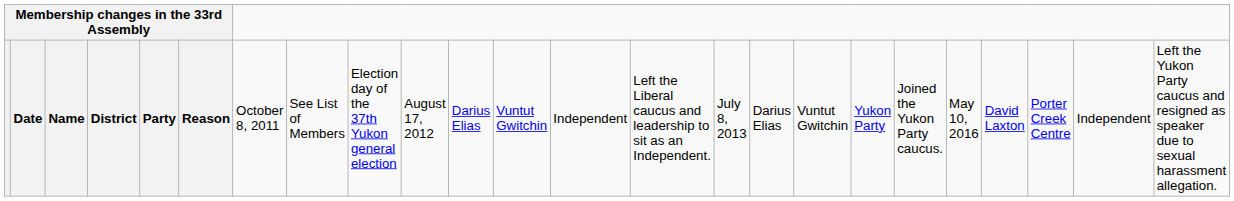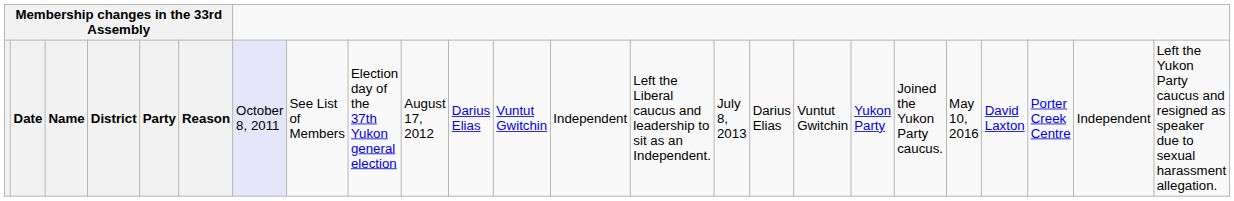(260, 118) no background -> (260, 118) lavender background
